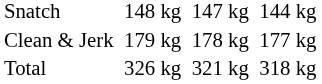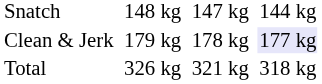(288, 40) no background -> (288, 40) lavender background
